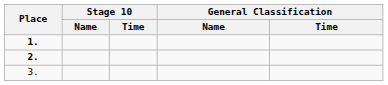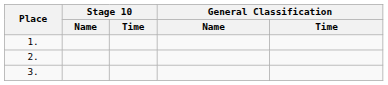(33, 43) bold -> (33, 43) normal
(33, 58) bold -> (33, 58) normal
